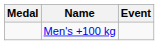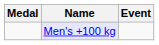(80, 31) no background -> (80, 31) lavender background
